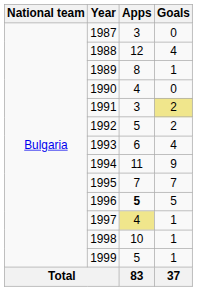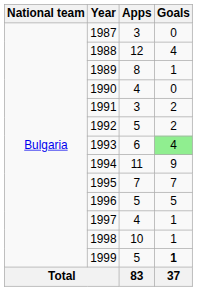(174, 107) khaki background -> (174, 107) no background
(174, 145) no background -> (174, 145) lightgreen background
(137, 201) bold -> (137, 201) normal
(137, 220) khaki background -> (137, 220) no background
(174, 257) normal -> (174, 257) bold
